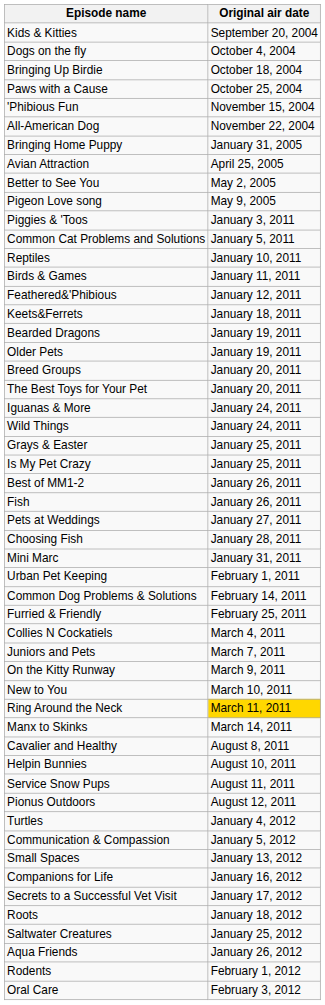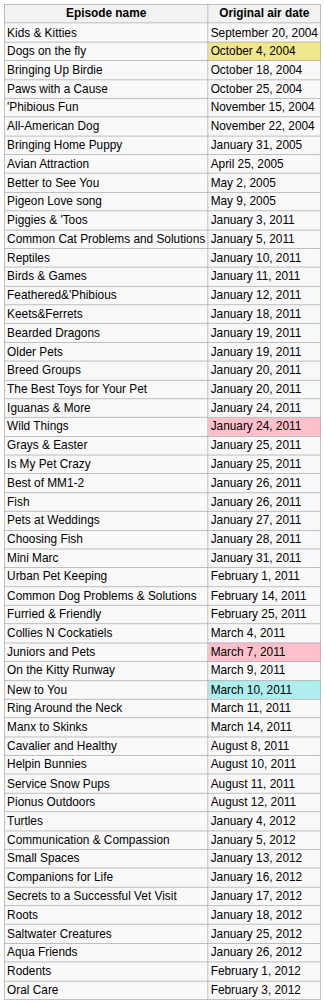(253, 51) no background -> (253, 51) khaki background
(256, 426) no background -> (256, 426) pink background
(248, 652) no background -> (248, 652) pink background
(251, 689) no background -> (251, 689) paleturquoise background
(251, 708) gold background -> (251, 708) no background
